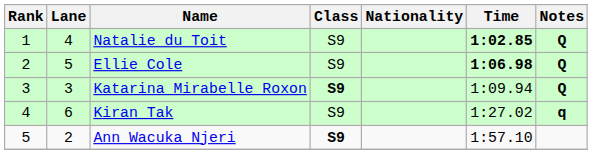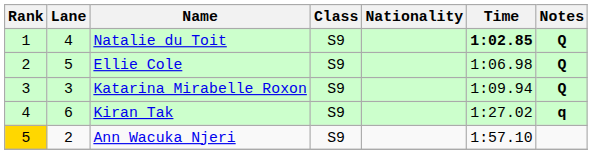(501, 65) bold -> (501, 65) normal
(336, 89) bold -> (336, 89) normal
(26, 137) no background -> (26, 137) gold background
(336, 137) bold -> (336, 137) normal
